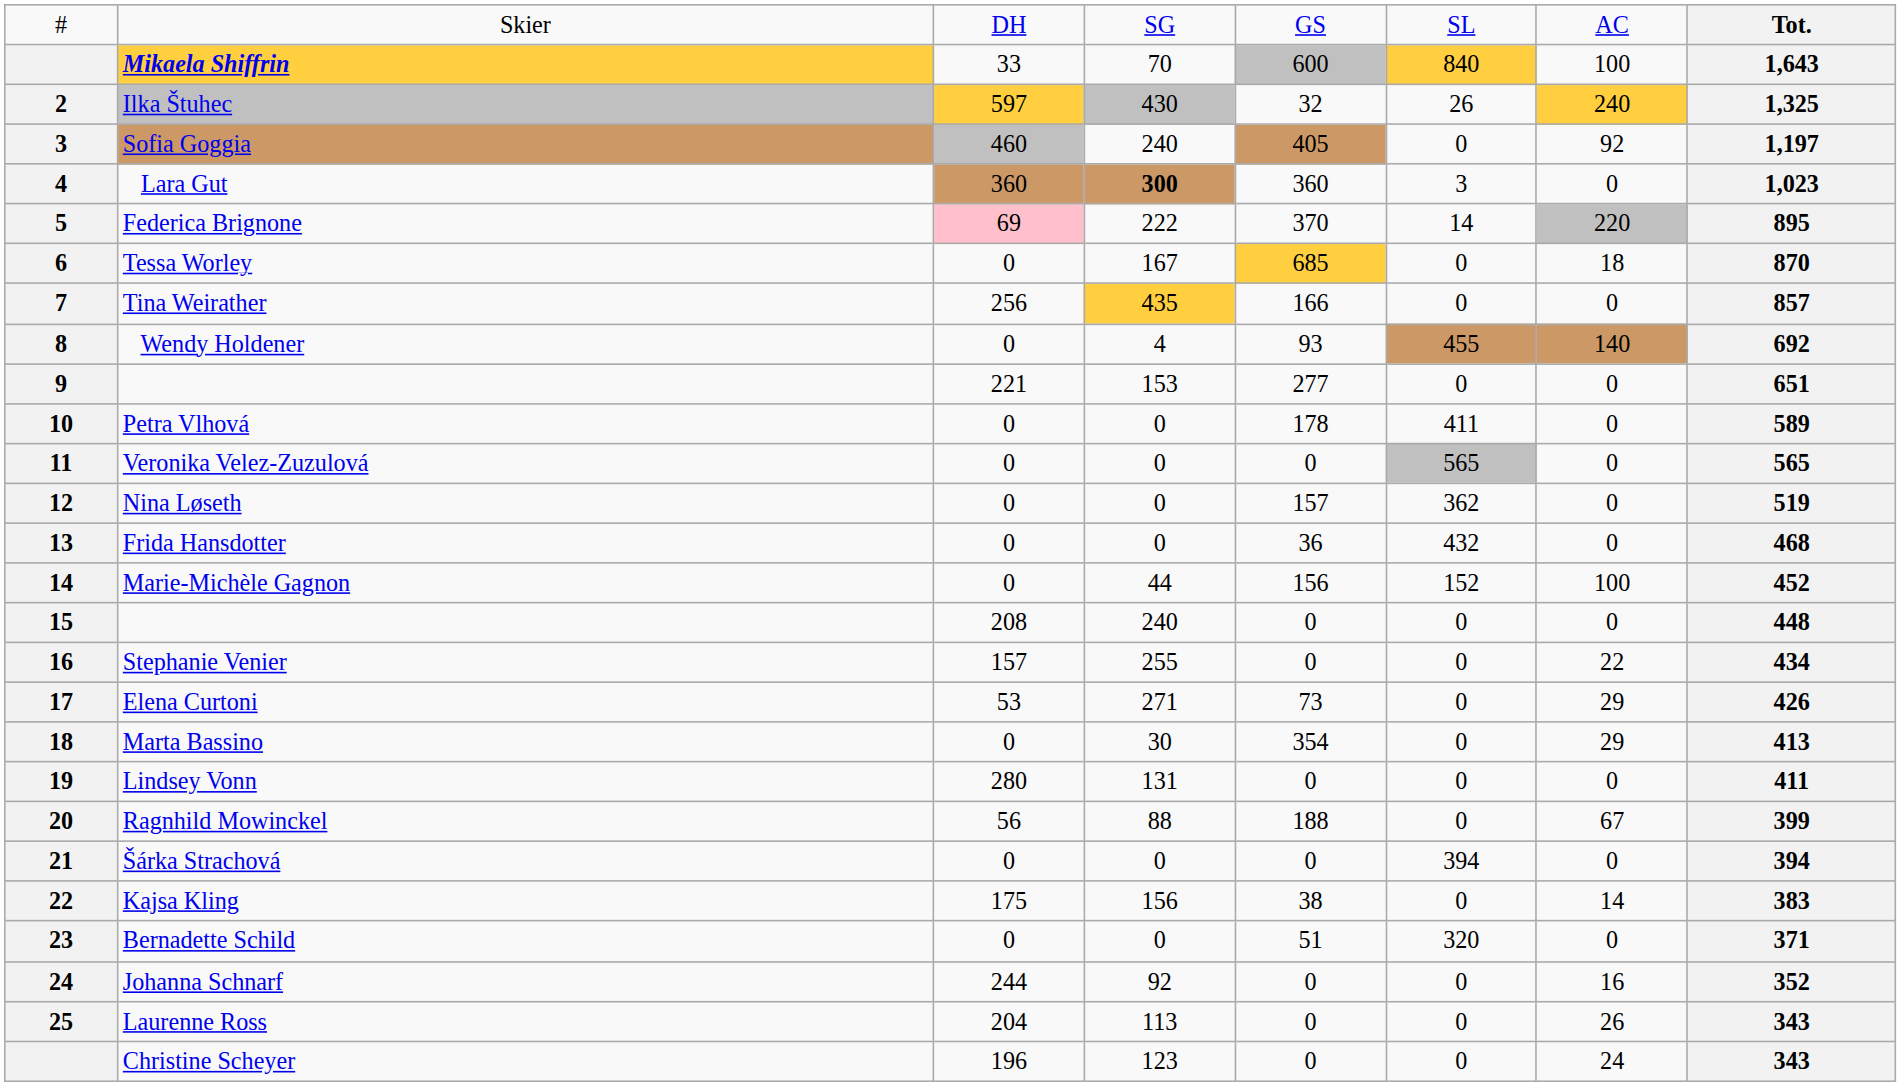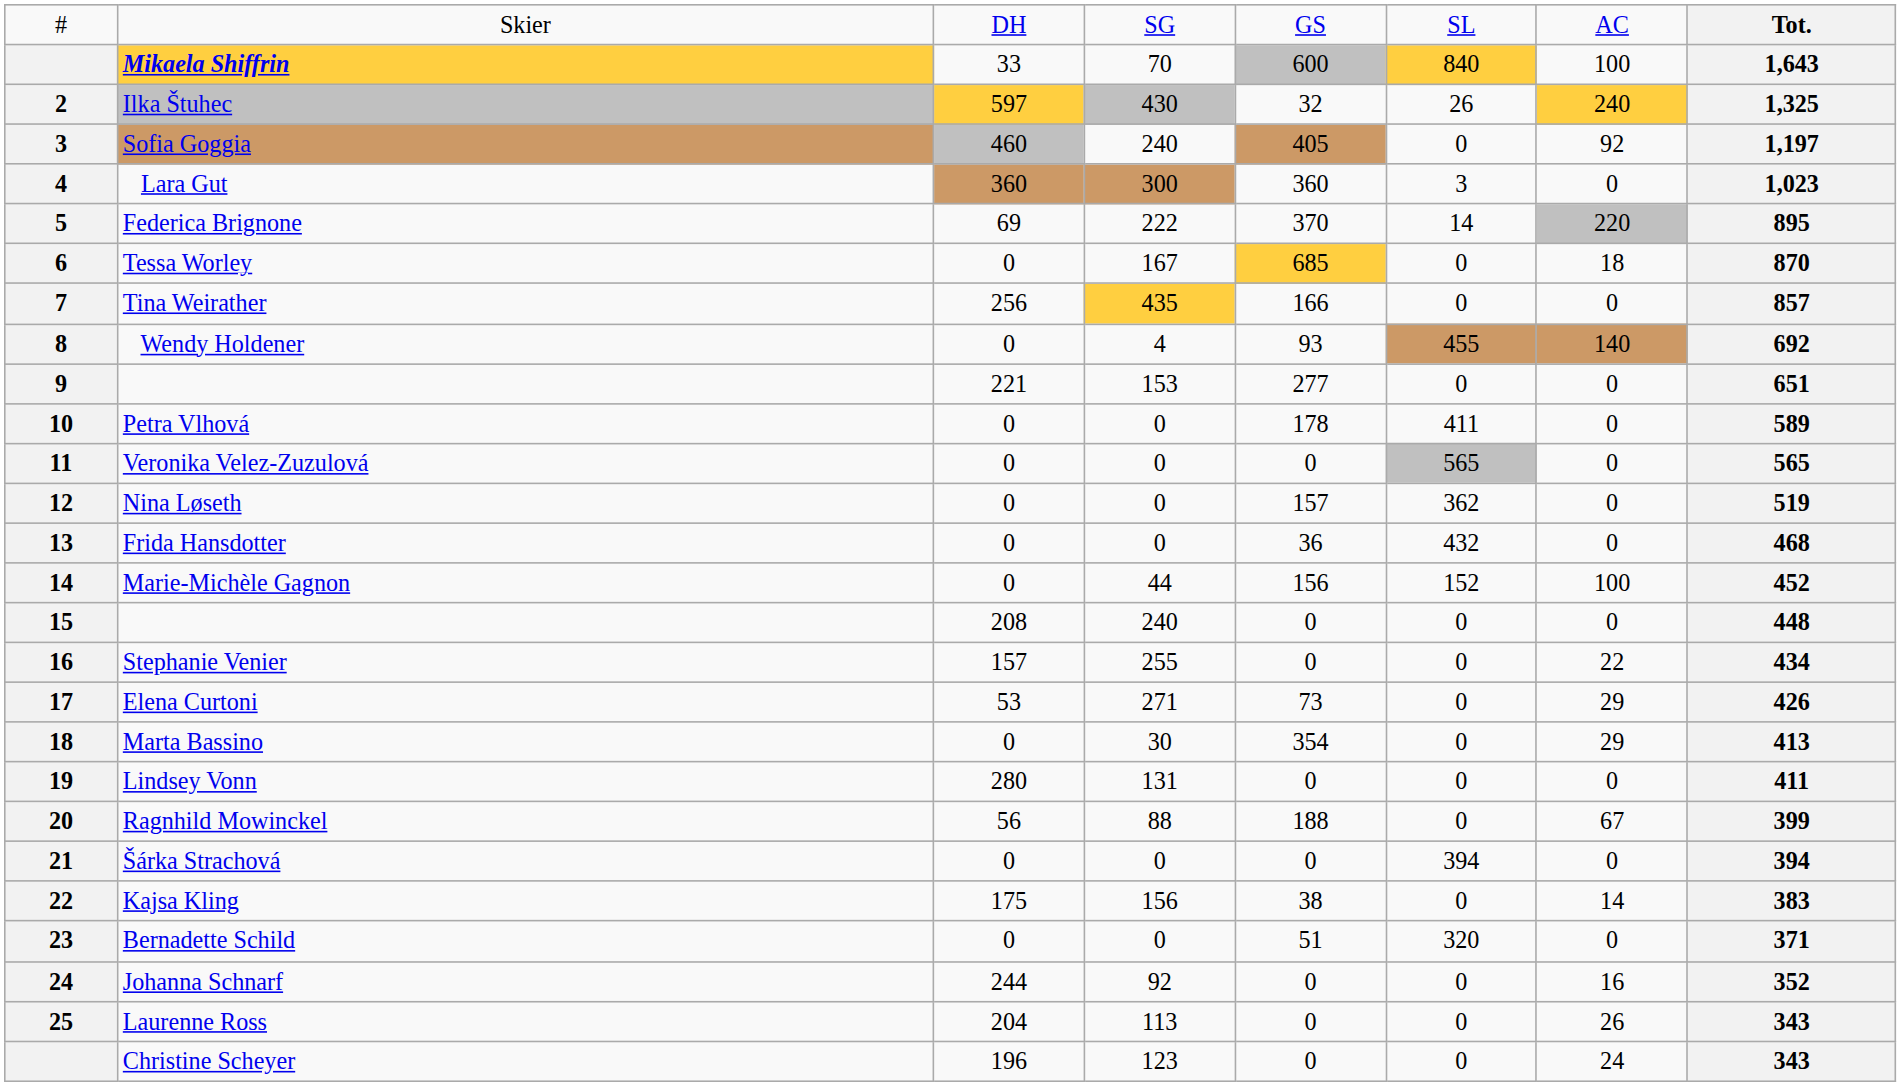(1160, 184) bold -> (1160, 184) normal
(1009, 223) pink background -> (1009, 223) no background
